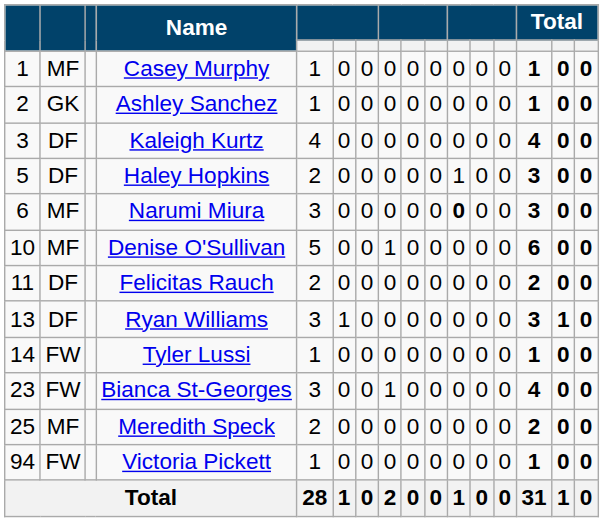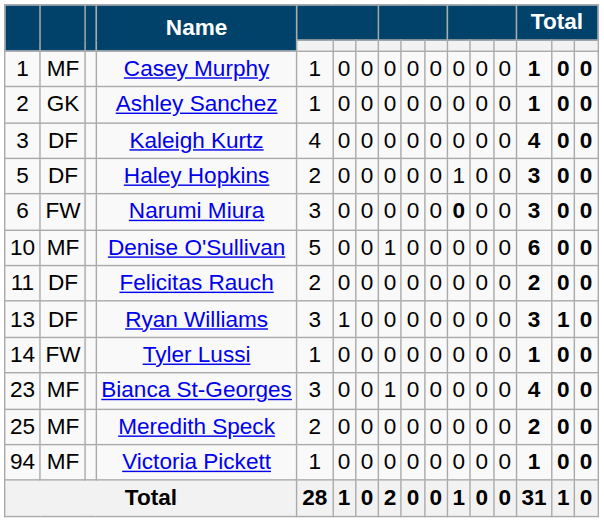(63, 211) MF -> (63, 211) FW
(63, 390) FW -> (63, 390) MF
(63, 462) FW -> (63, 462) MF
